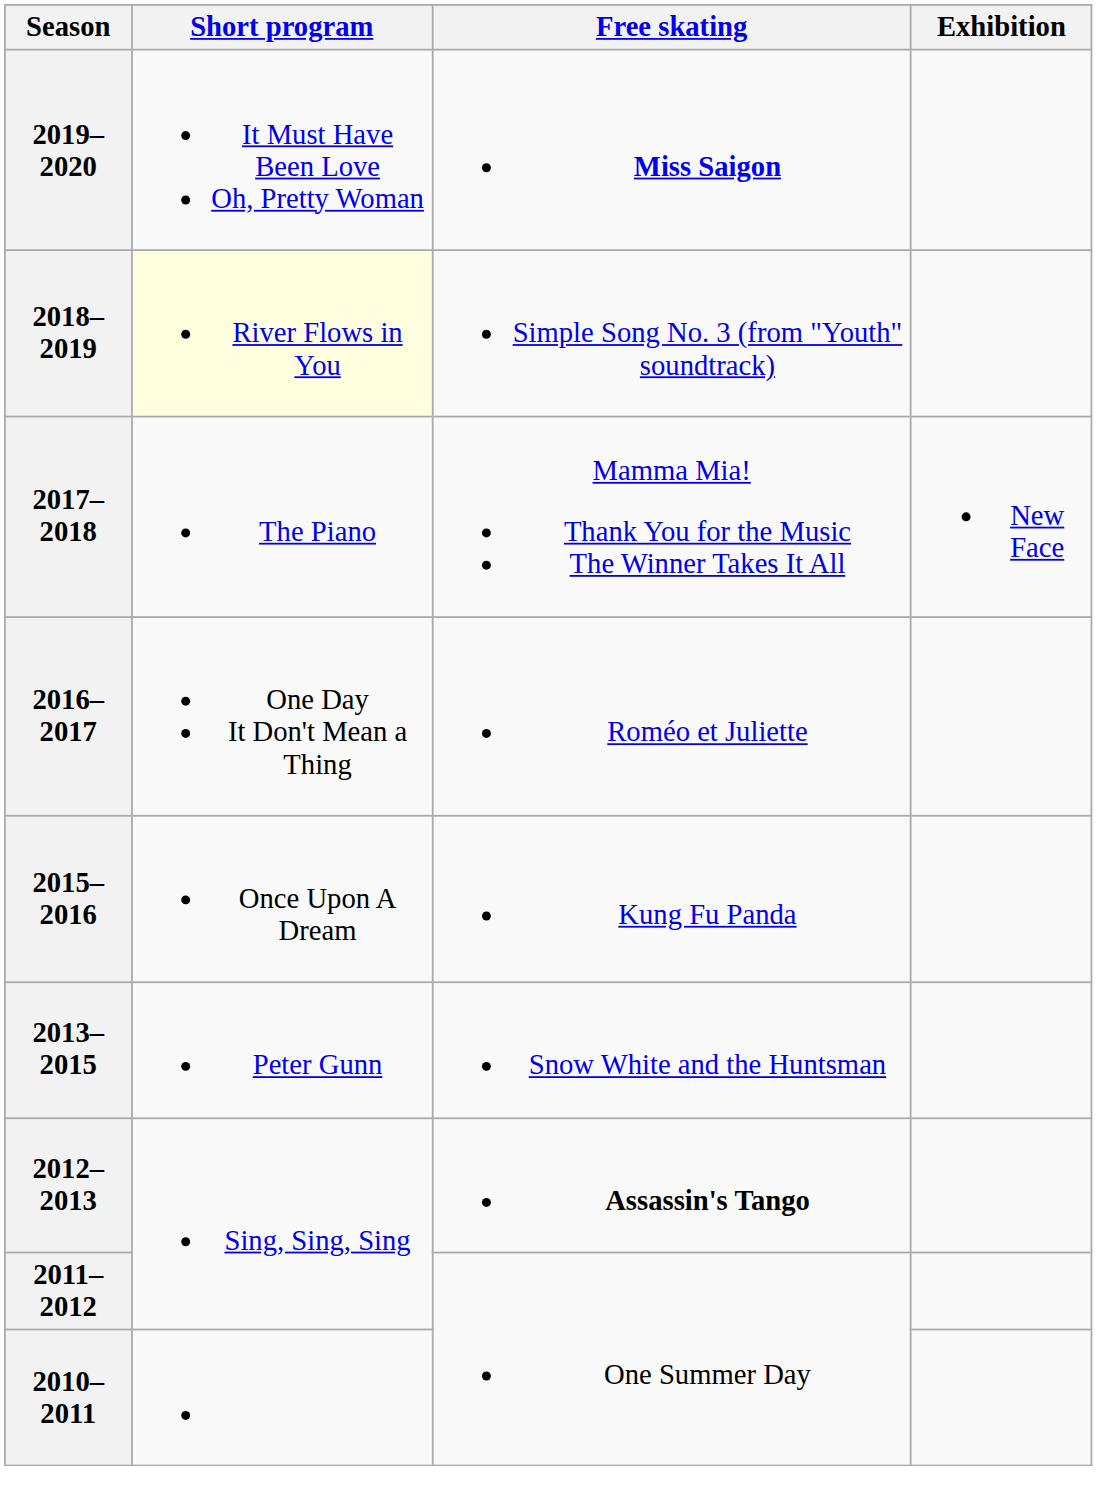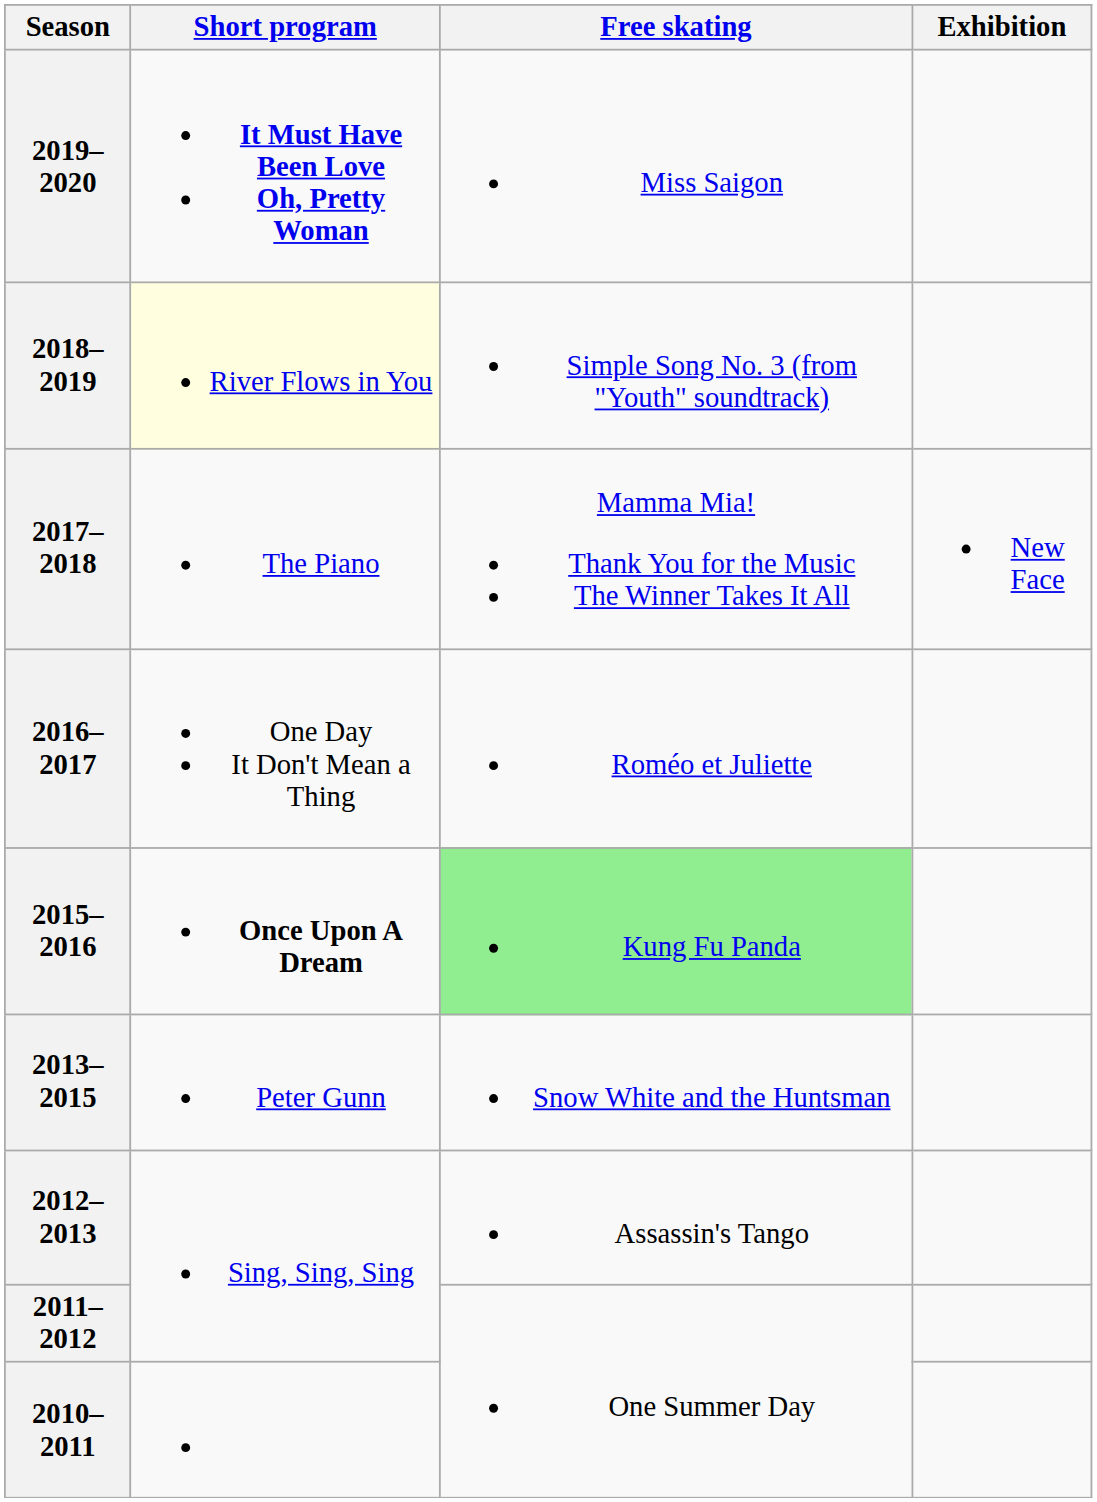(282, 166) normal -> (285, 182) bold
(672, 166) bold -> (676, 182) normal
(282, 915) normal -> (285, 947) bold
(672, 915) no background -> (676, 947) lightgreen background
(672, 1201) bold -> (676, 1233) normal
